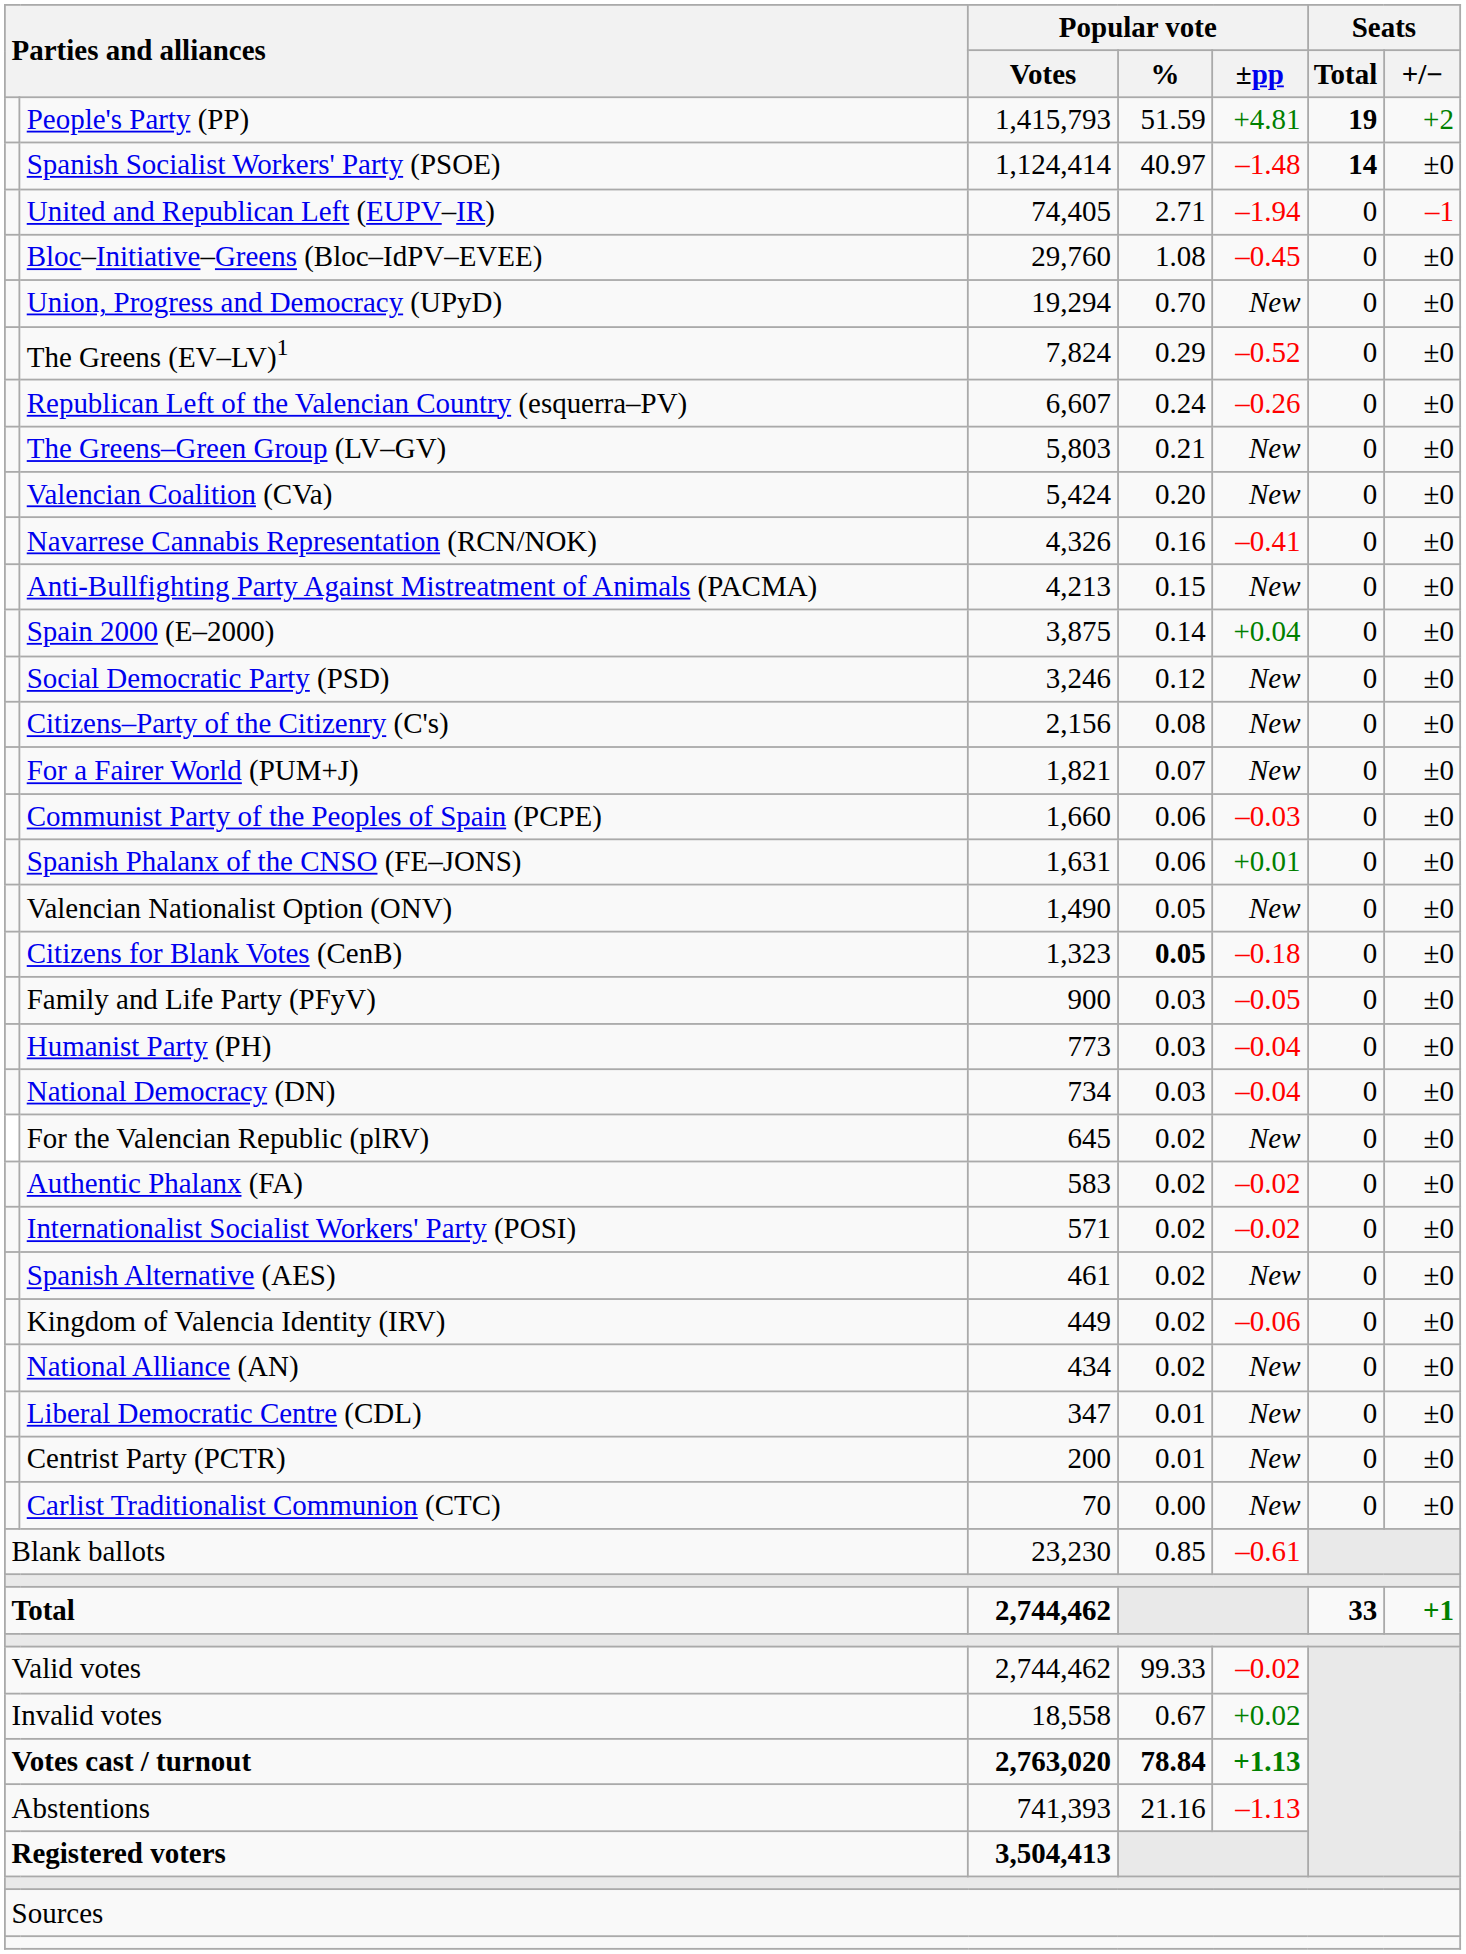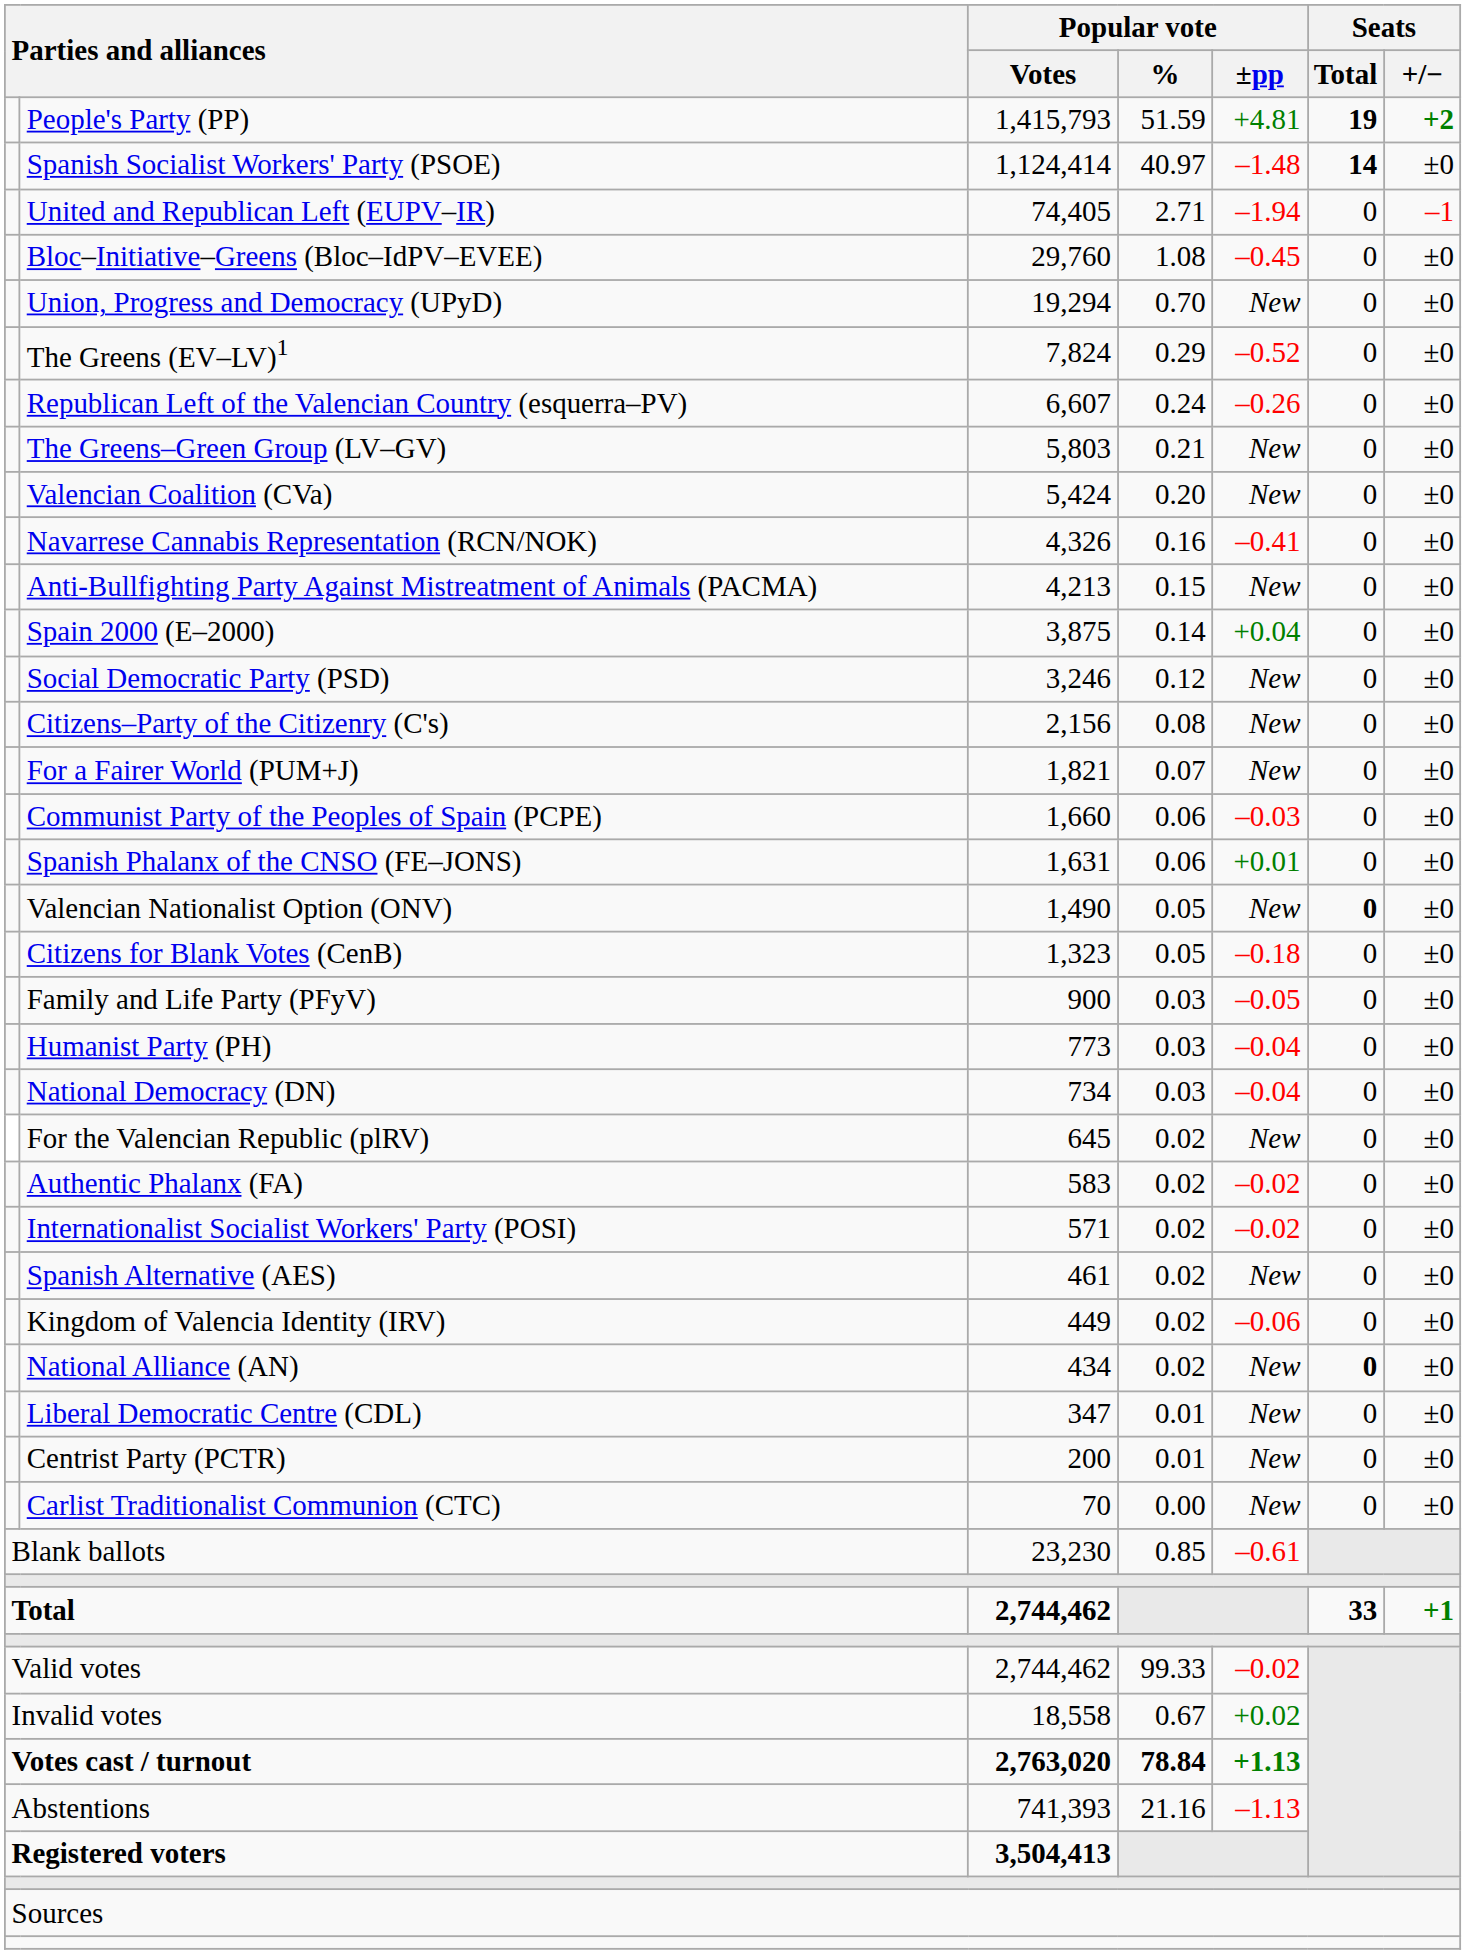(1439, 119) normal -> (1438, 119) bold
(1370, 907) normal -> (1370, 907) bold
(1180, 953) bold -> (1180, 953) normal
(1370, 1367) normal -> (1370, 1367) bold
